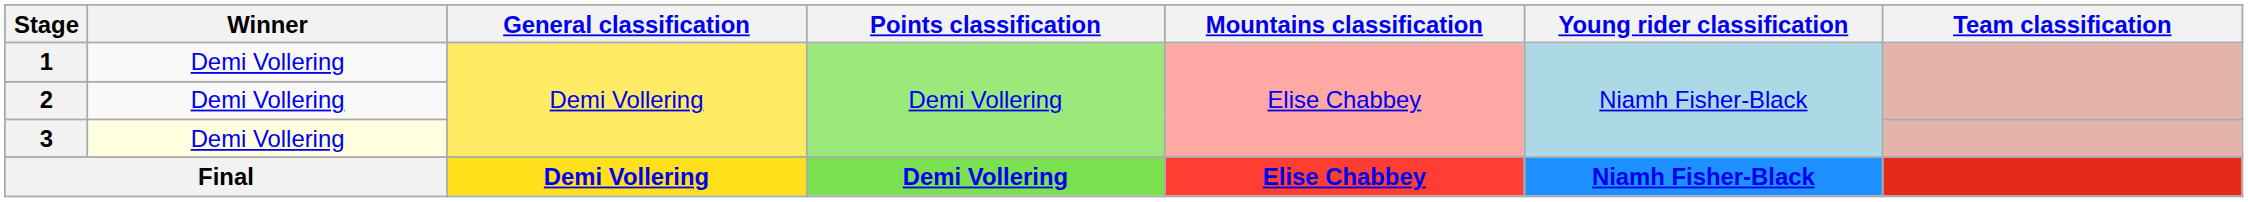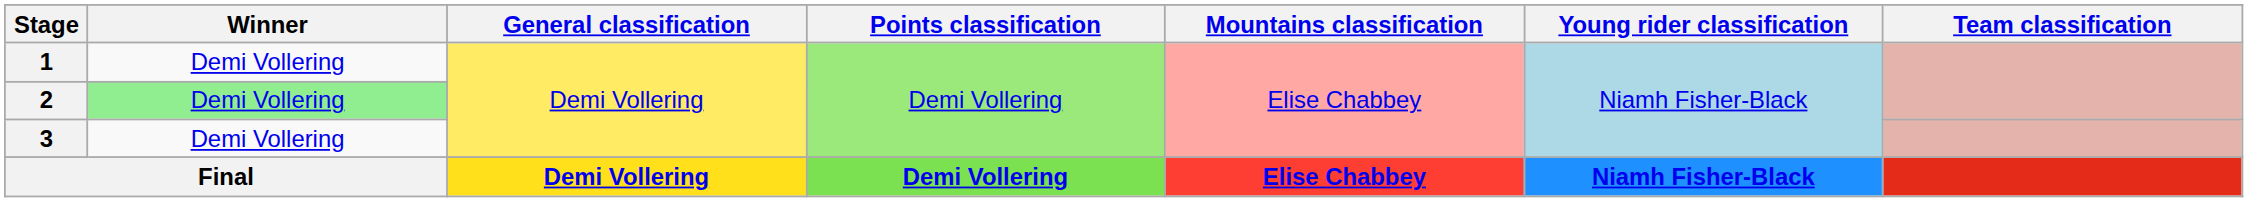(268, 101) no background -> (268, 101) lightgreen background
(268, 139) lightyellow background -> (268, 139) no background
